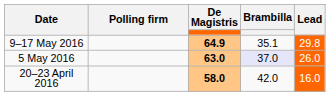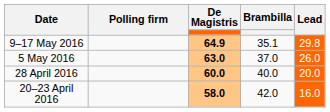(268, 58) lavender background -> (268, 58) no background
+ row: (46, 73)
